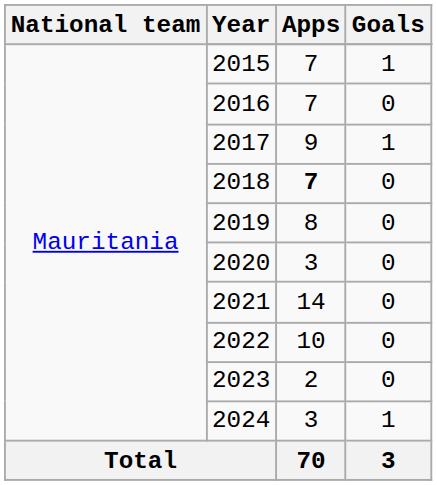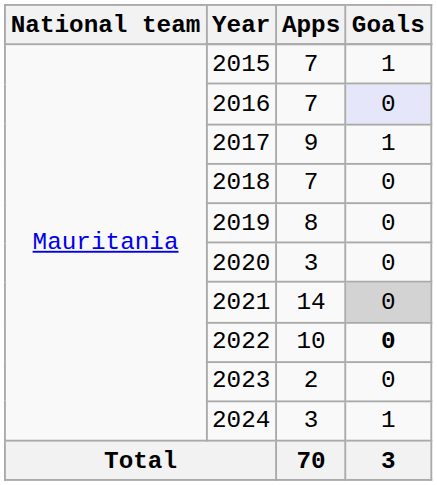(388, 104) no background -> (388, 104) lavender background
(311, 183) bold -> (311, 183) normal
(388, 302) no background -> (388, 302) lightgrey background
(388, 342) normal -> (388, 342) bold
